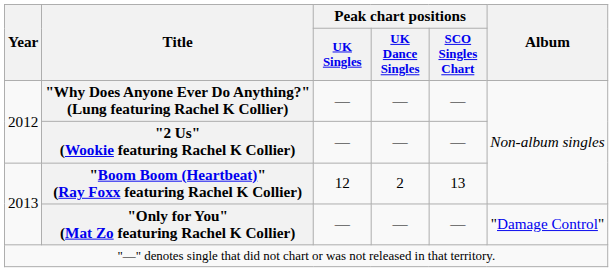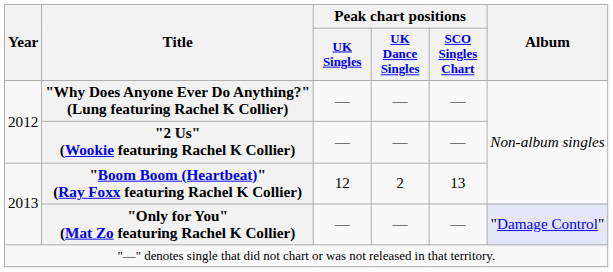(547, 224) no background -> (547, 224) lavender background
